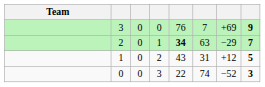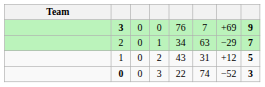(121, 27) normal -> (121, 27) bold
(181, 43) bold -> (181, 43) normal
(121, 74) normal -> (121, 74) bold
